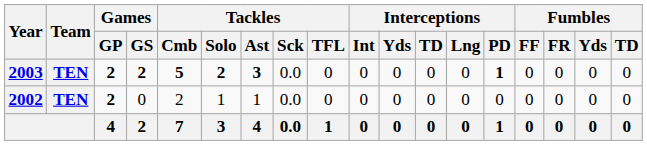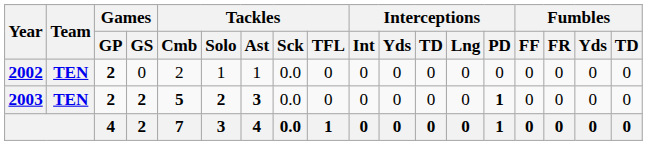rows swapped: (26, 99) <-> (26, 72)
